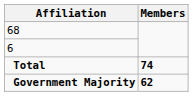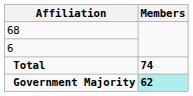(147, 83) no background -> (147, 83) paleturquoise background
